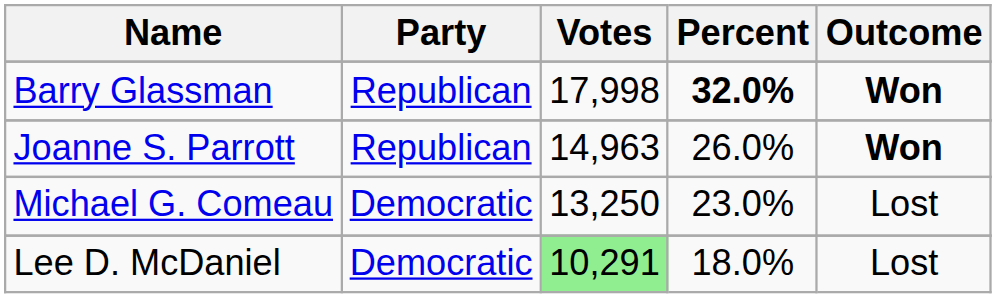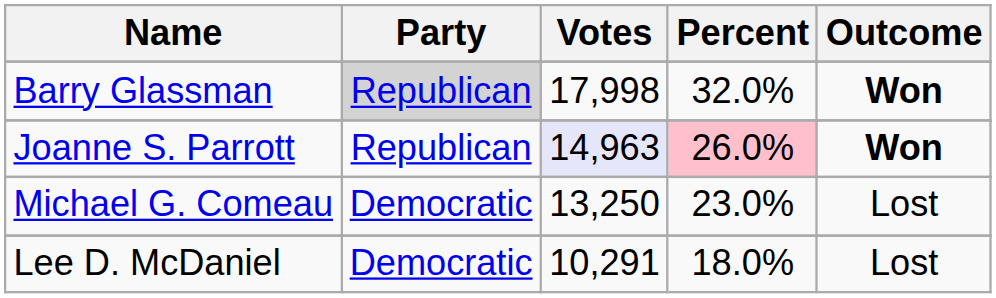(441, 90) no background -> (441, 90) lightgrey background
(743, 90) bold -> (743, 90) normal
(604, 147) no background -> (604, 147) lavender background
(743, 147) no background -> (743, 147) pink background
(604, 262) lightgreen background -> (604, 262) no background
